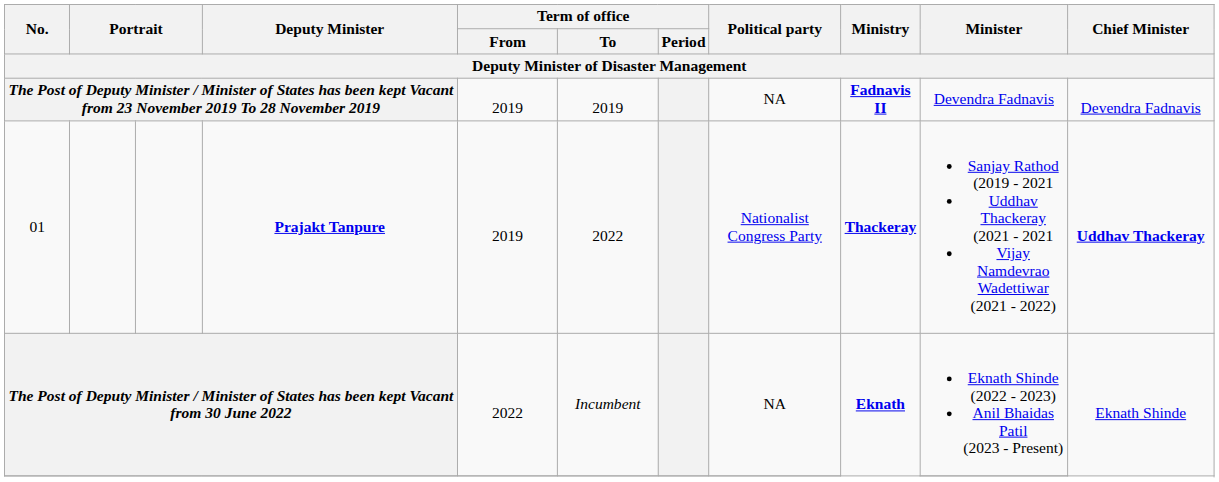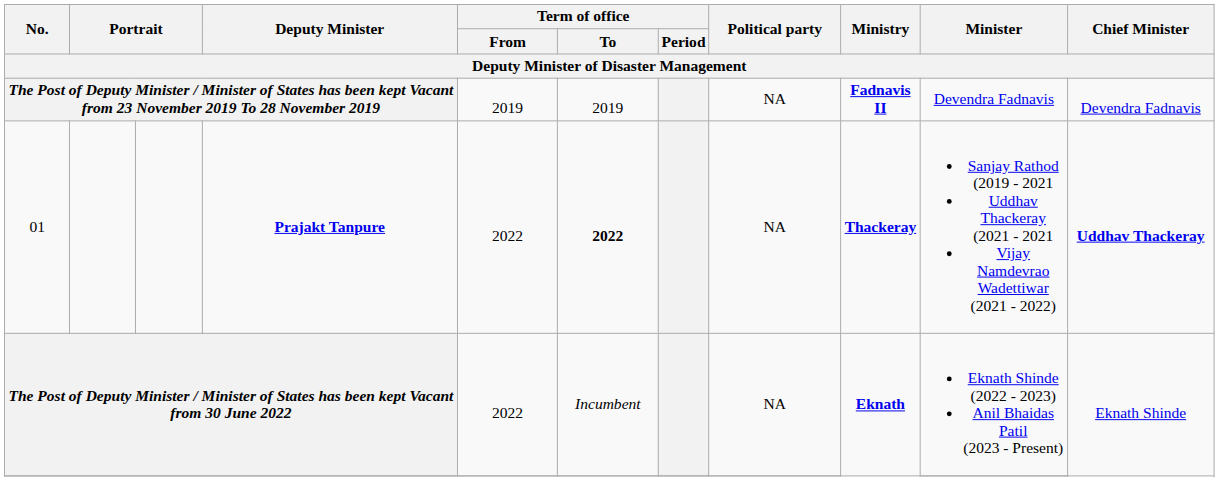(508, 235) 2019 -> (508, 235) 2022
(608, 235) normal -> (608, 235) bold
(775, 226) Nationalist Congress Party -> (775, 226) NA
